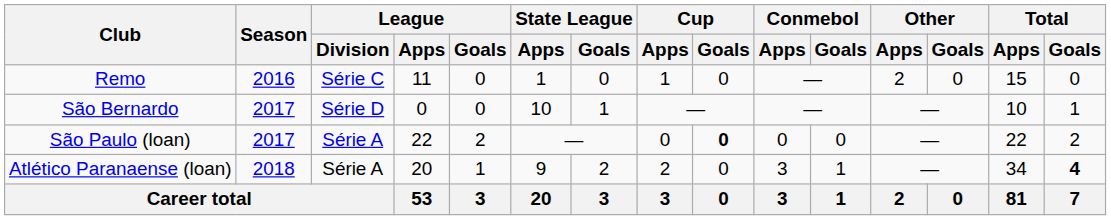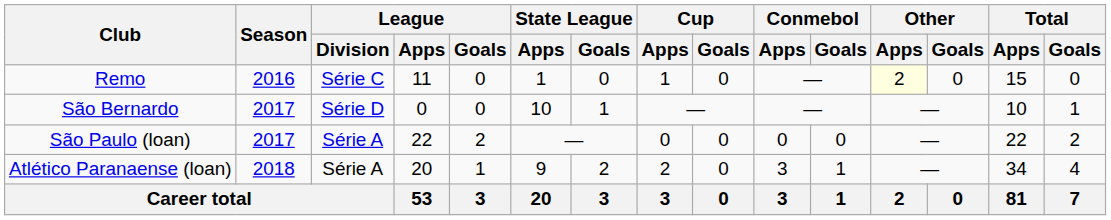(899, 79) no background -> (899, 79) lightyellow background
(724, 139) bold -> (724, 139) normal
(1075, 169) bold -> (1075, 169) normal
